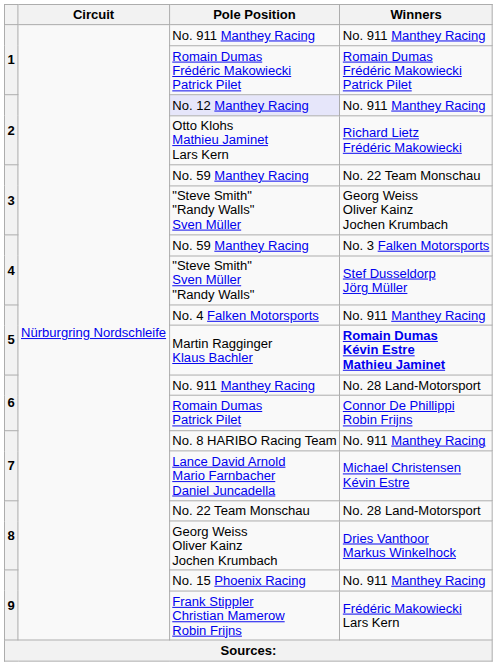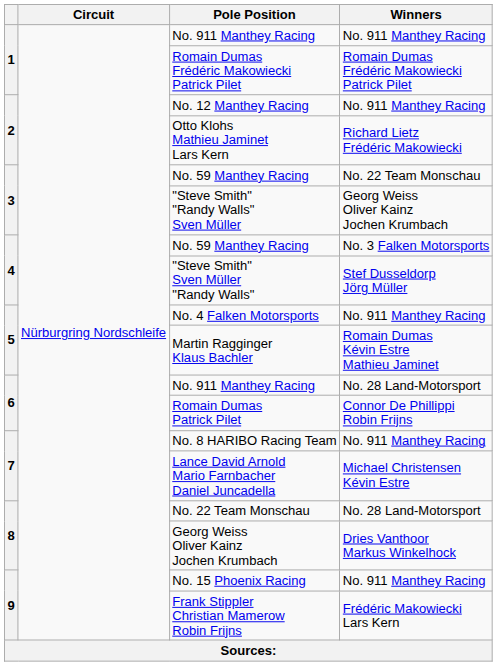(240, 105) lavender background -> (240, 105) no background
(394, 350) bold -> (391, 350) normal
